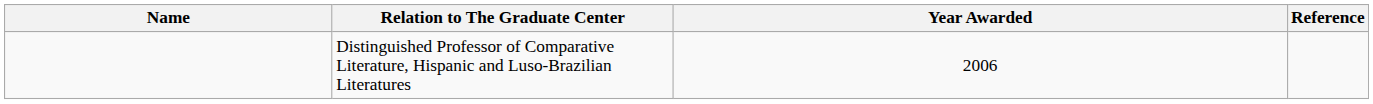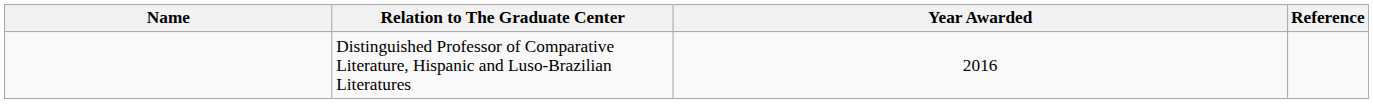(980, 65) 2006 -> (980, 65) 2016
